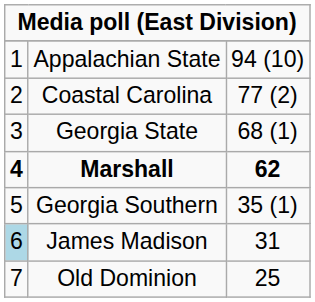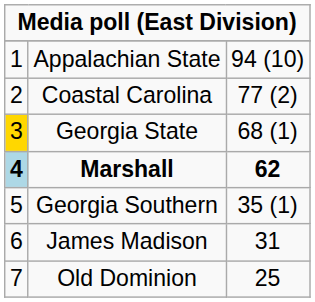(16, 132) no background -> (16, 132) gold background
(16, 168) no background -> (16, 168) lightblue background
(16, 242) lightblue background -> (16, 242) no background
